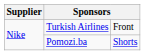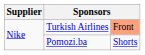(123, 27) no background -> (123, 27) lightsalmon background
